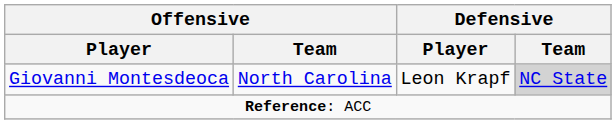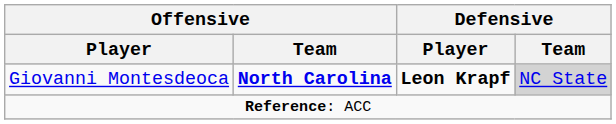(315, 79) normal -> (315, 79) bold
(456, 79) normal -> (456, 79) bold
